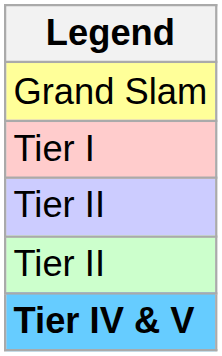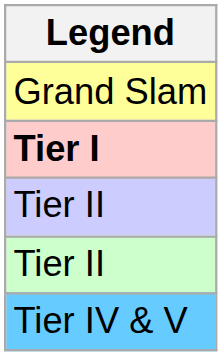(54, 148) normal -> (57, 148) bold
(104, 321) bold -> (101, 321) normal
